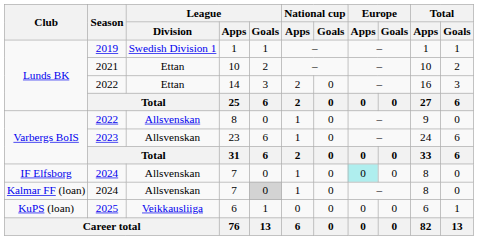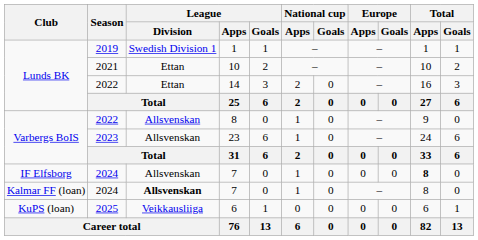(363, 173) paleturquoise background -> (363, 173) no background
(426, 173) normal -> (426, 173) bold
(172, 191) normal -> (172, 191) bold
(265, 191) lightgrey background -> (265, 191) no background
